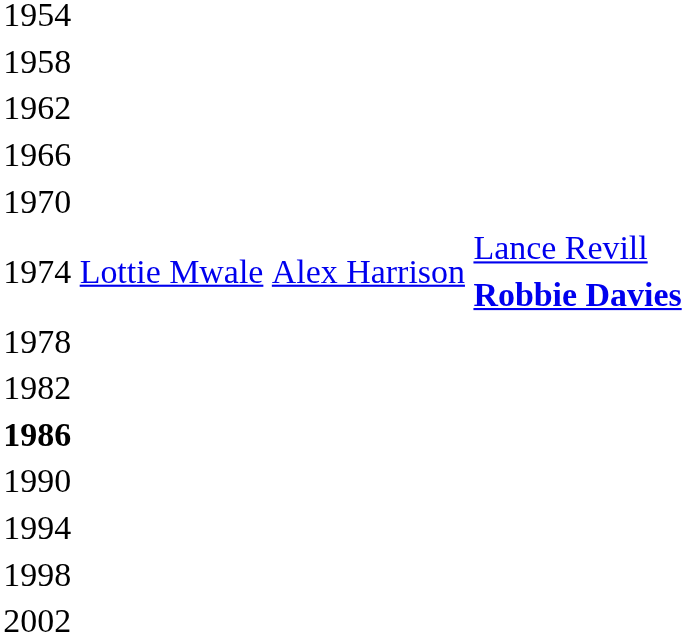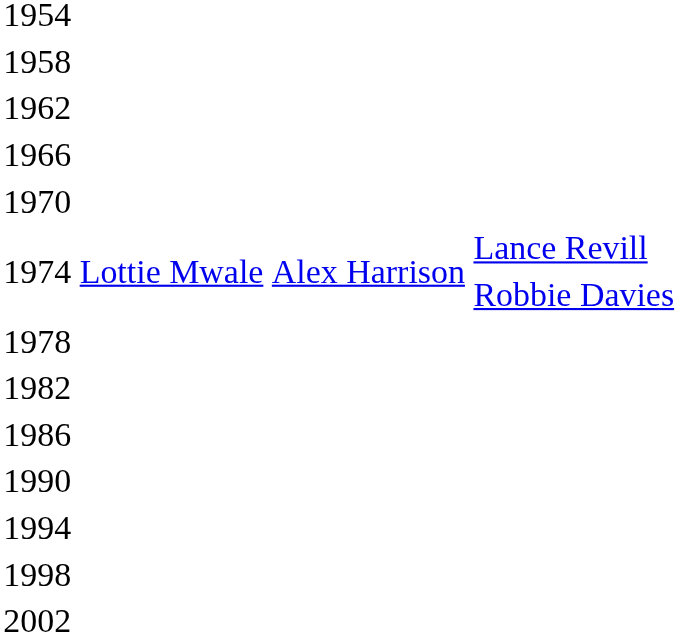(578, 294) bold -> (574, 294) normal
(37, 434) bold -> (37, 434) normal
